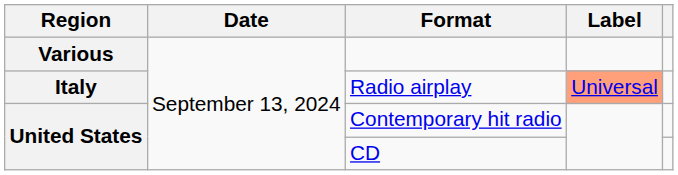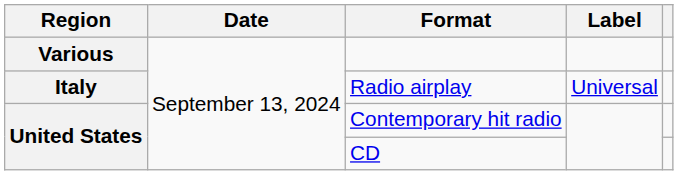(615, 86) lightsalmon background -> (615, 86) no background
